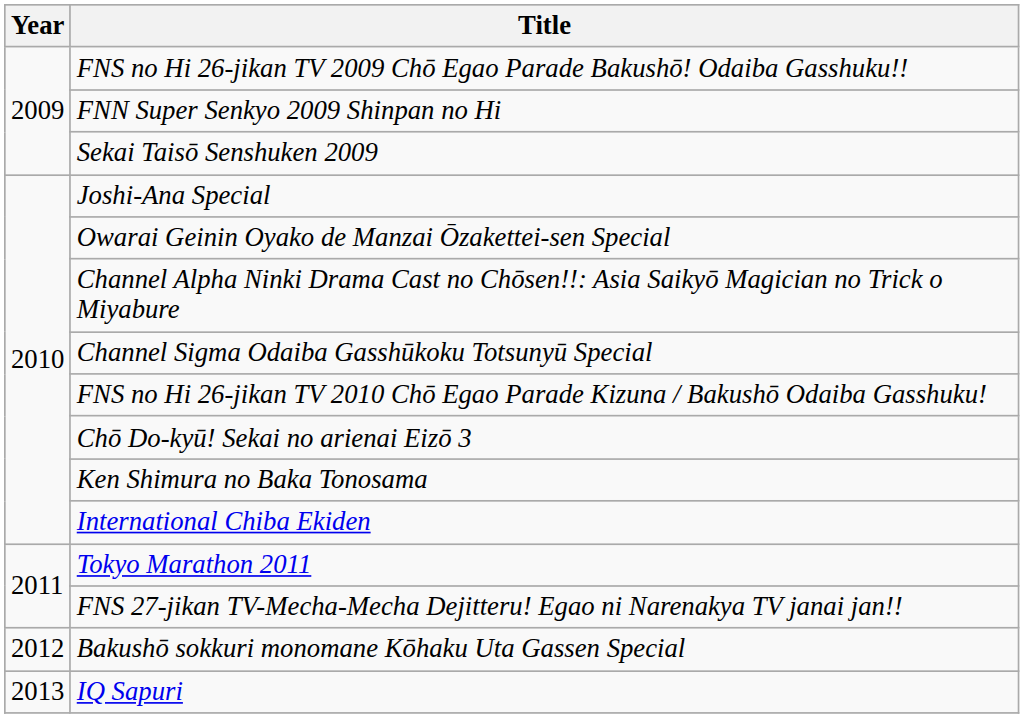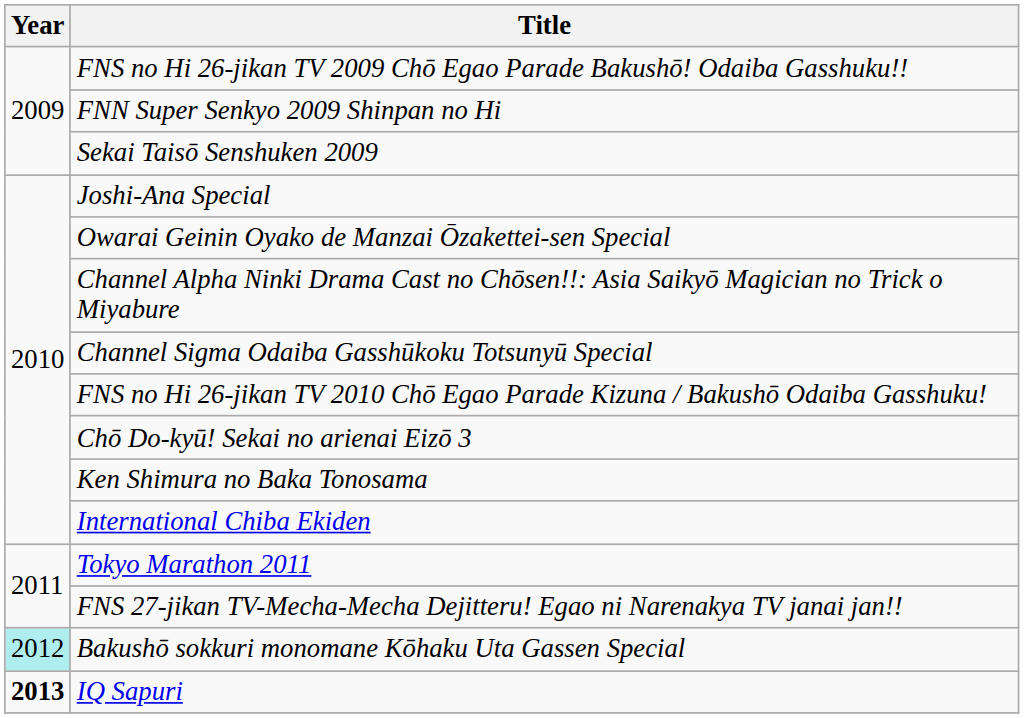(38, 649) no background -> (38, 649) paleturquoise background
(38, 691) normal -> (38, 691) bold
